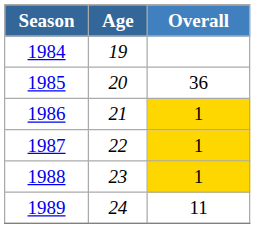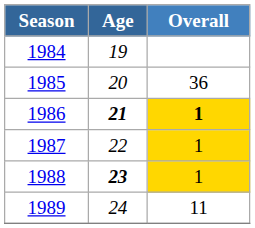(118, 114) normal -> (118, 114) bold
(199, 114) normal -> (199, 114) bold
(118, 176) normal -> (118, 176) bold
